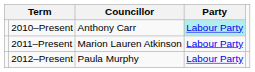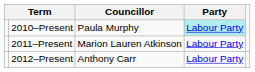(107, 28) Anthony Carr -> (108, 28) Paula Murphy
(108, 59) Paula Murphy -> (107, 59) Anthony Carr
